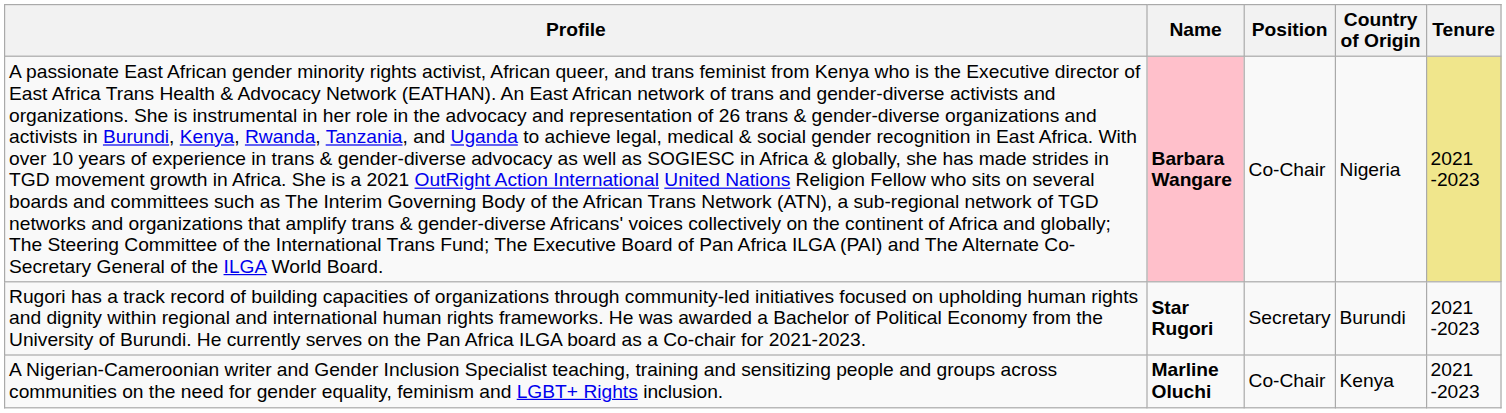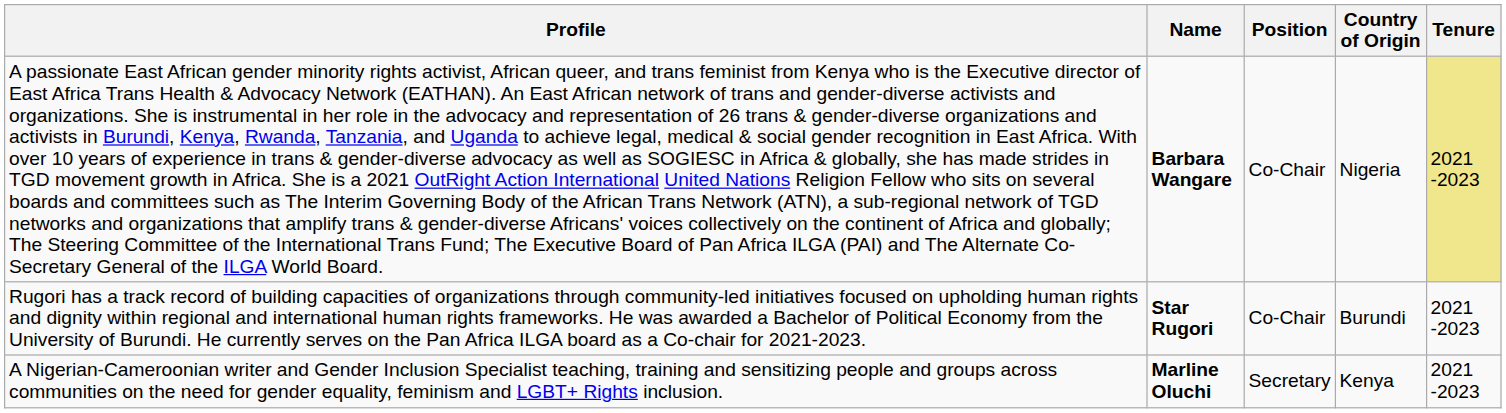(1192, 168) pink background -> (1192, 168) no background
(1290, 318) Secretary -> (1287, 318) Co-Chair
(1287, 381) Co-Chair -> (1290, 381) Secretary
